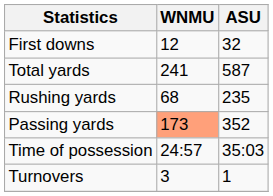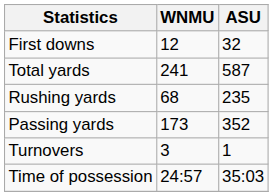(174, 124) lightsalmon background -> (174, 124) no background
rows swapped: (46, 177) <-> (80, 151)
